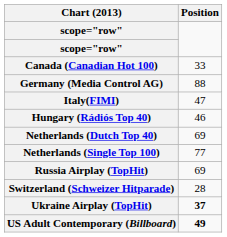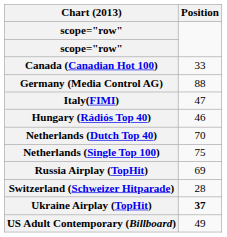(200, 135) 69 -> (200, 135) 70
(200, 153) 77 -> (200, 153) 75
(200, 223) bold -> (200, 223) normal
